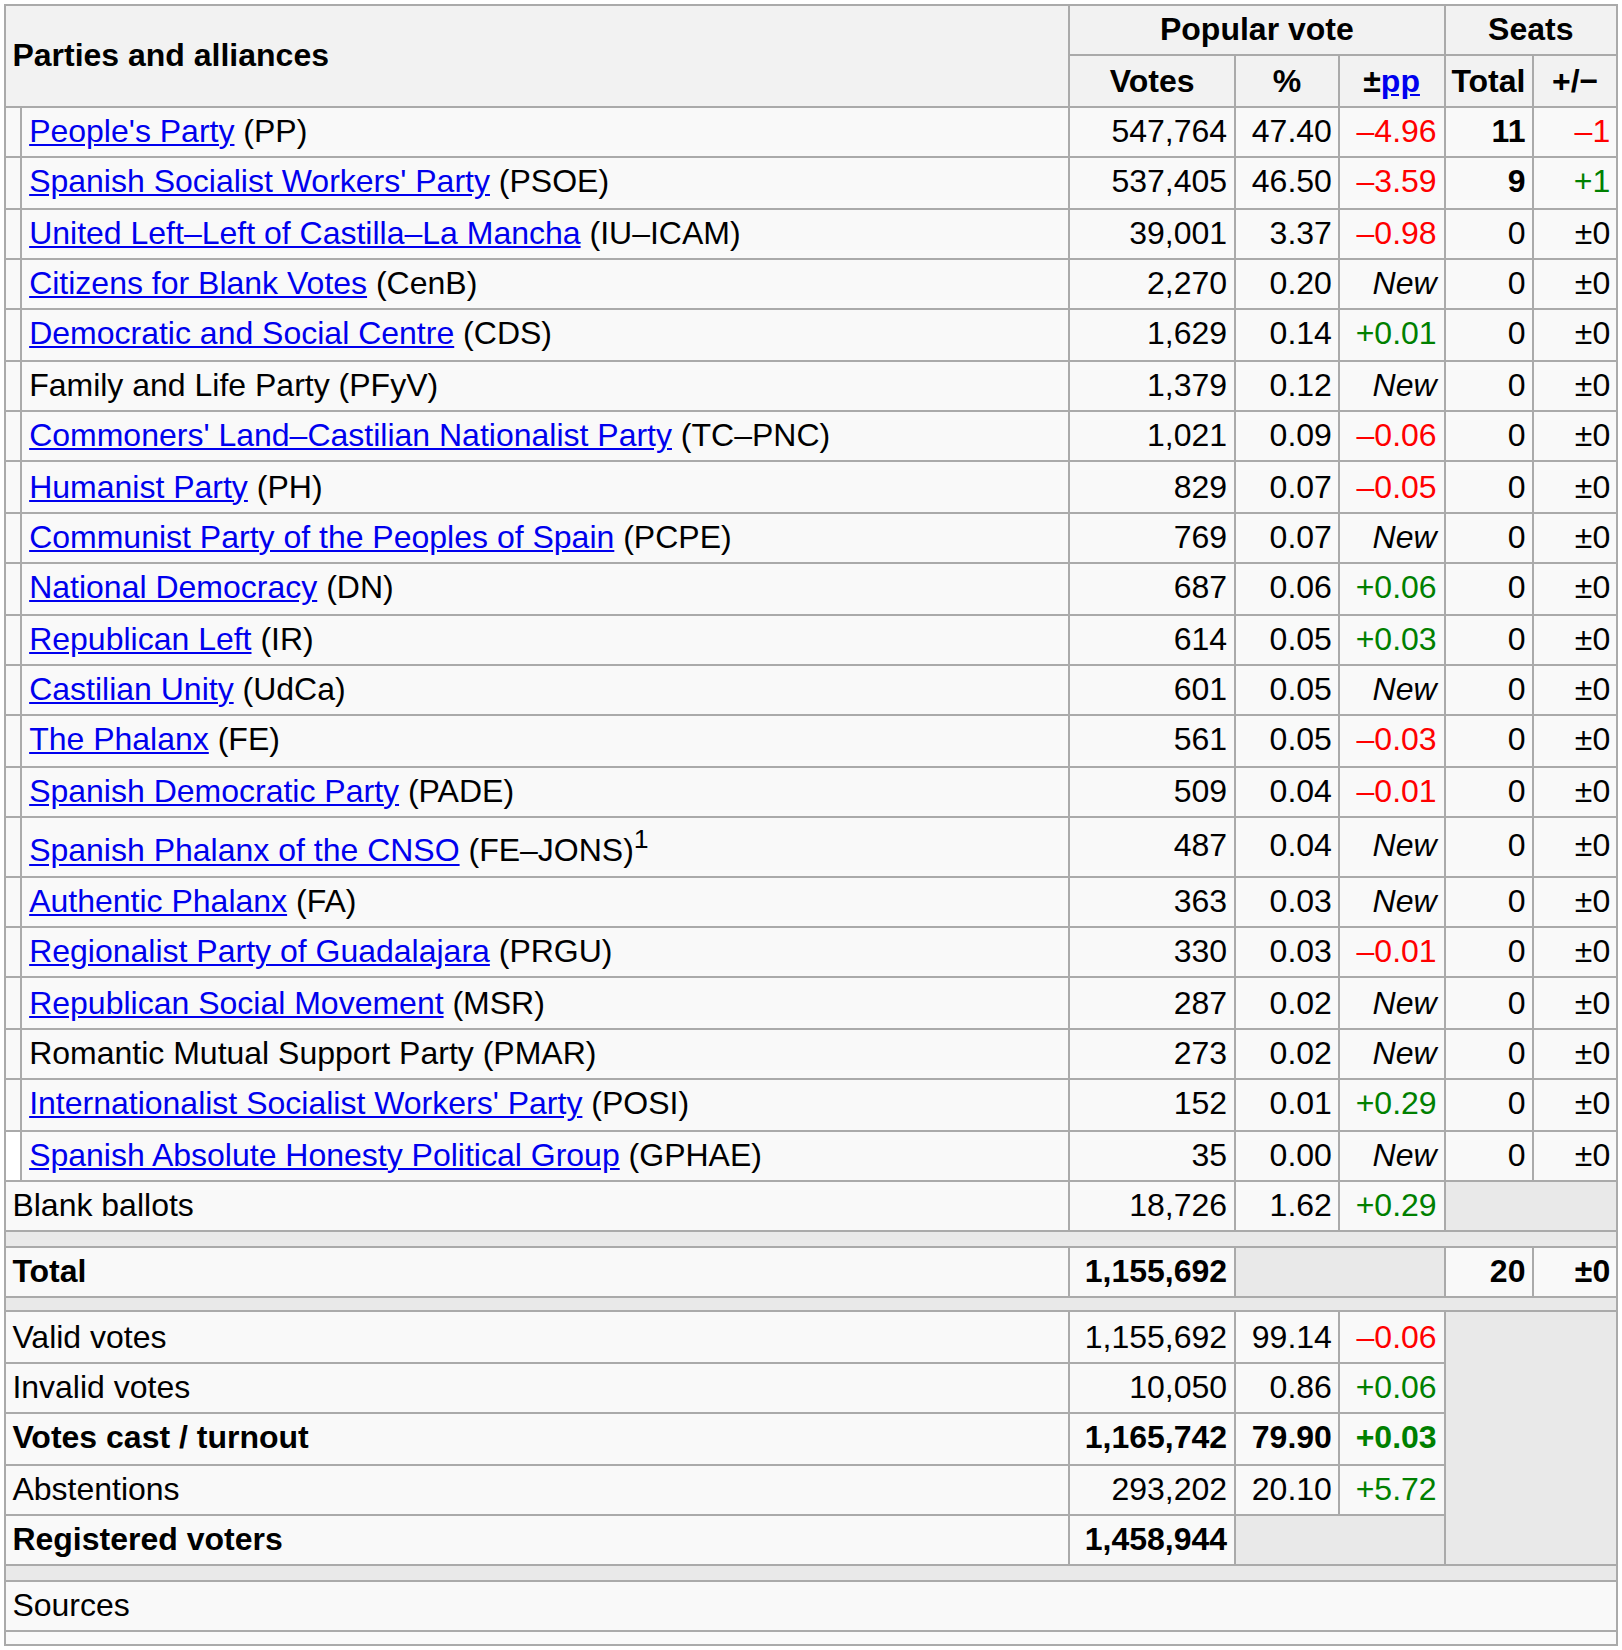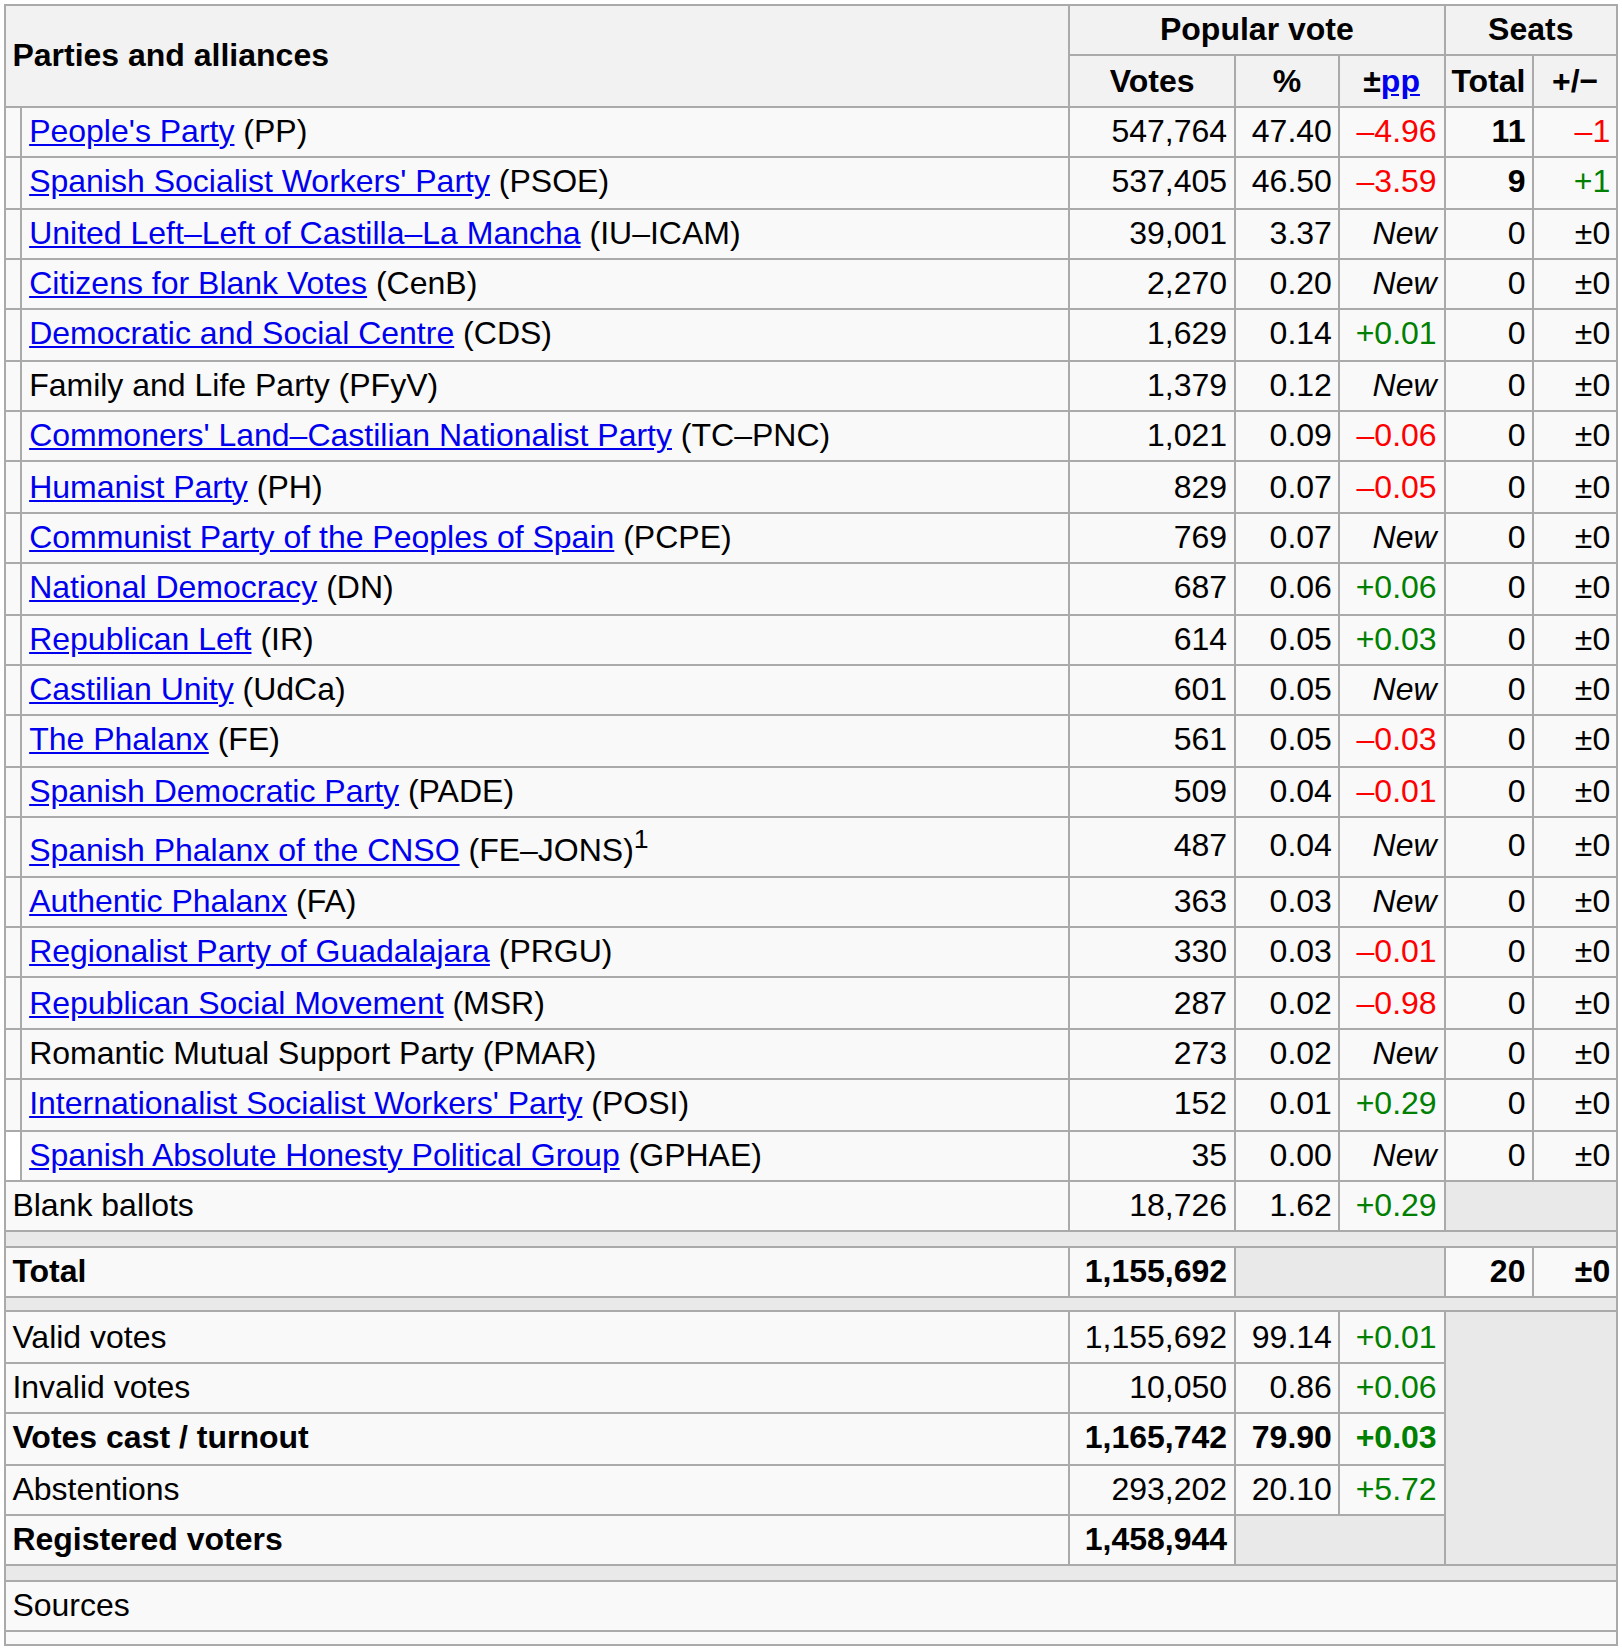(1397, 232) –0.98 -> (1405, 232) New
(1405, 1002) New -> (1397, 1002) –0.98
(1397, 1336) –0.06 -> (1396, 1336) +0.01
